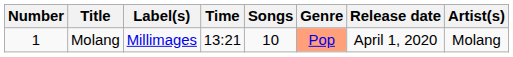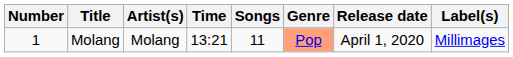columns swapped: (476, 16) <-> (162, 16)
(271, 39) 10 -> (257, 39) 11
